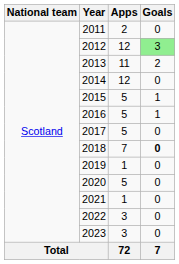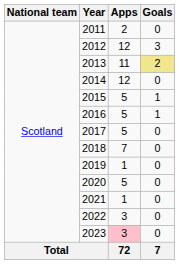(157, 47) lightgreen background -> (157, 47) no background
(157, 64) no background -> (157, 64) khaki background
(157, 149) bold -> (157, 149) normal
(124, 234) no background -> (124, 234) pink background
